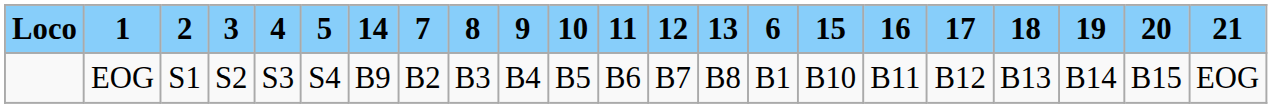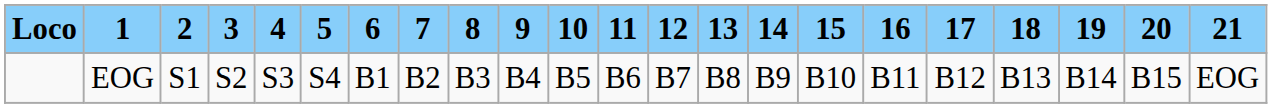columns swapped: (773, 28) <-> (373, 28)
